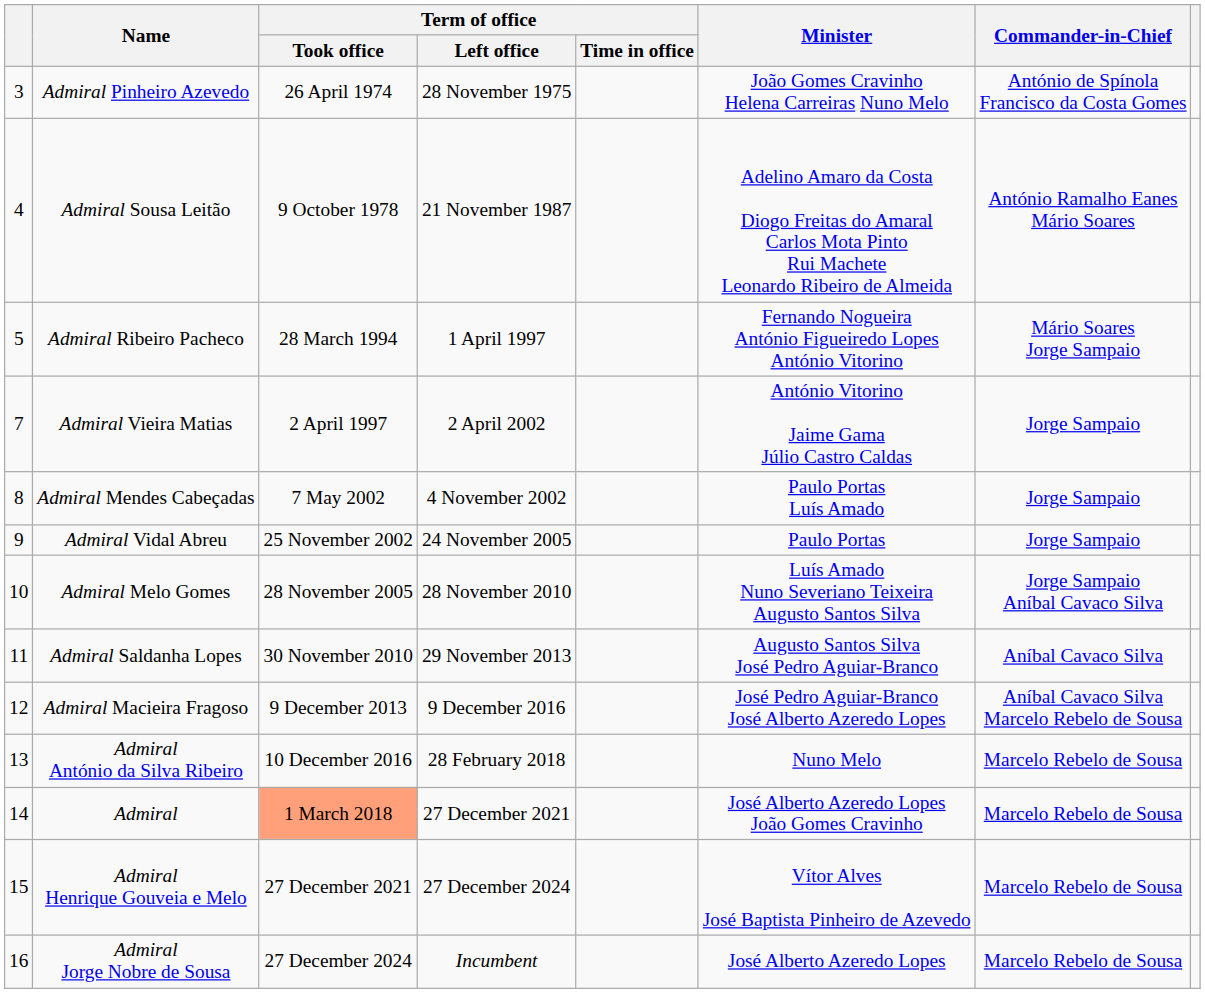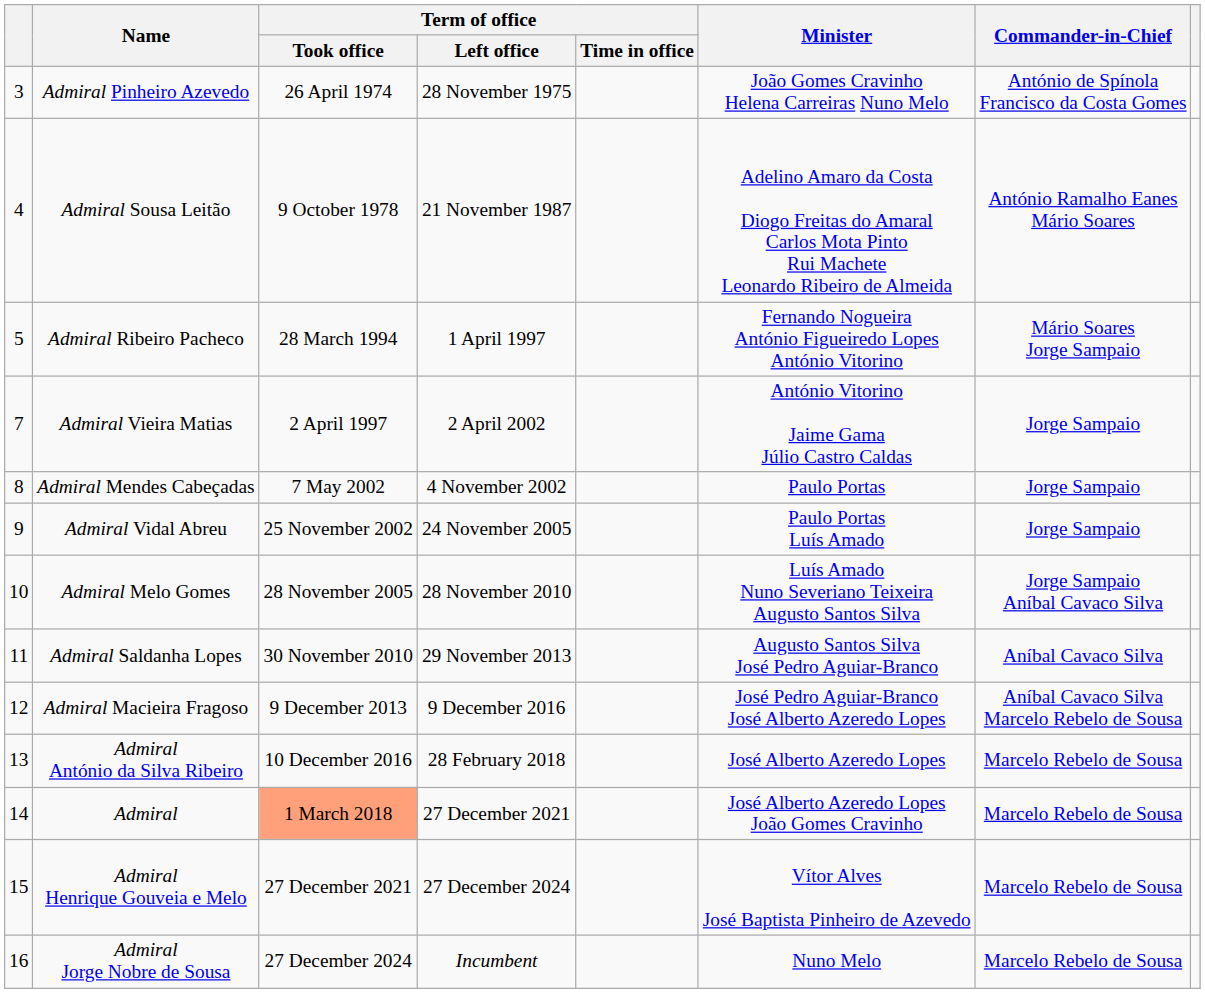(837, 498) Paulo Portas Luís Amado -> (837, 487) Paulo Portas
(837, 539) Paulo Portas -> (837, 528) Paulo Portas Luís Amado
(837, 760) Nuno Melo -> (837, 760) José Alberto Azeredo Lopes
(837, 961) José Alberto Azeredo Lopes -> (837, 961) Nuno Melo
